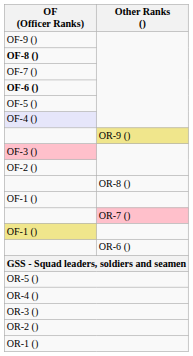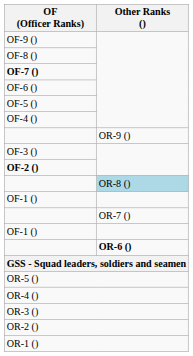(22, 55) bold -> (22, 55) normal
(22, 71) normal -> (22, 71) bold
(22, 87) bold -> (22, 87) normal
(22, 119) lavender background -> (22, 119) no background
(115, 135) khaki background -> (115, 135) no background
(22, 151) pink background -> (22, 151) no background
(22, 167) normal -> (22, 167) bold
(115, 183) no background -> (115, 183) lightblue background
(115, 215) pink background -> (115, 215) no background
(22, 231) khaki background -> (22, 231) no background
(115, 247) normal -> (115, 247) bold
